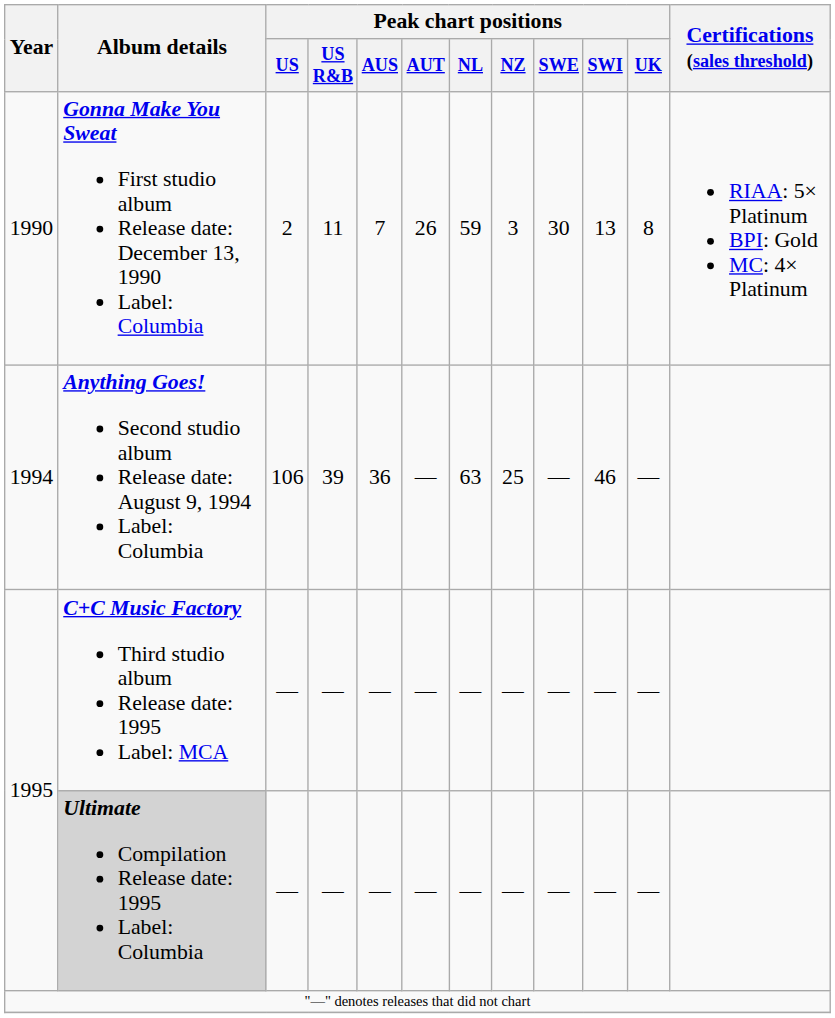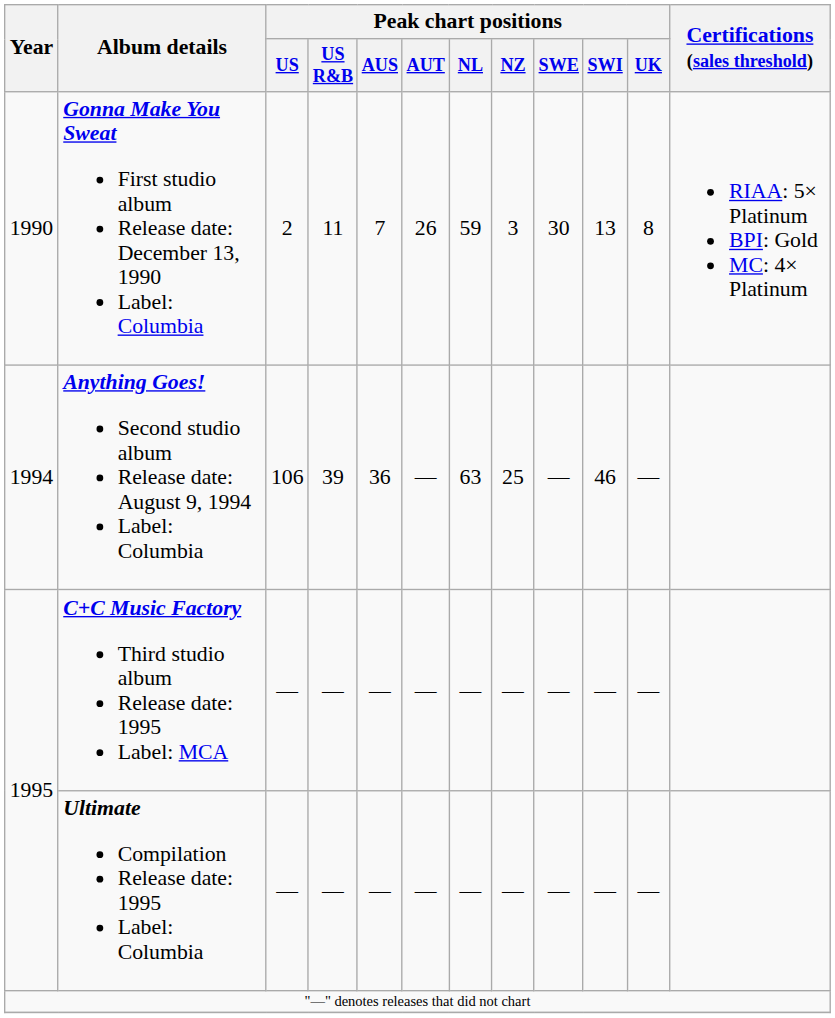(162, 880) lightgrey background -> (162, 880) no background
